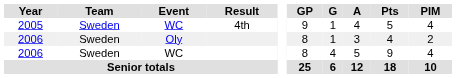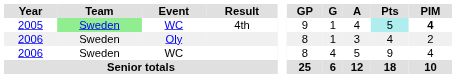(99, 25) no background -> (99, 25) lightgreen background
(390, 25) no background -> (390, 25) paleturquoise background
(430, 25) normal -> (430, 25) bold
